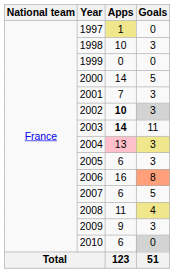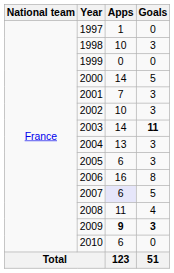(121, 29) khaki background -> (121, 29) no background
(121, 111) bold -> (121, 111) normal
(153, 111) lightgrey background -> (153, 111) no background
(121, 128) bold -> (121, 128) normal
(153, 128) normal -> (153, 128) bold
(121, 144) pink background -> (121, 144) no background
(153, 144) khaki background -> (153, 144) no background
(153, 177) lightsalmon background -> (153, 177) no background
(121, 194) no background -> (121, 194) lavender background
(153, 210) khaki background -> (153, 210) no background
(121, 227) normal -> (121, 227) bold
(153, 227) normal -> (153, 227) bold
(153, 243) lightgrey background -> (153, 243) no background
